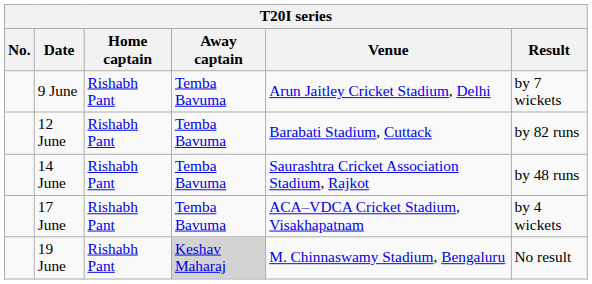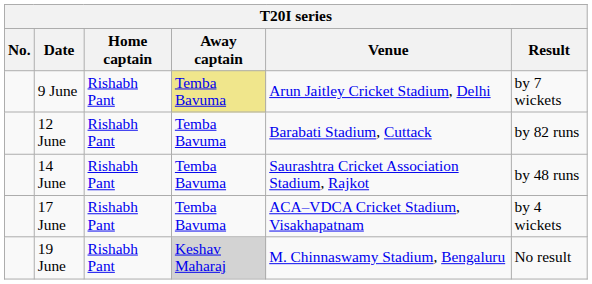(200, 91) no background -> (200, 91) khaki background
